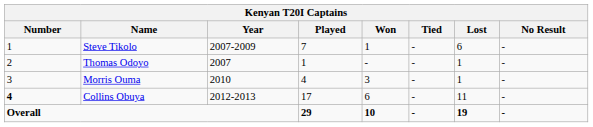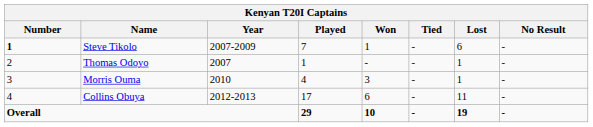(9, 46) normal -> (9, 46) bold
(9, 96) bold -> (9, 96) normal
